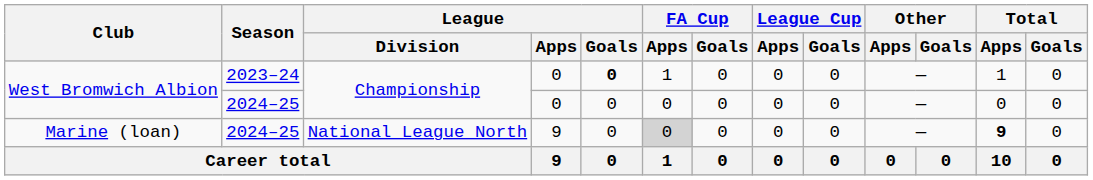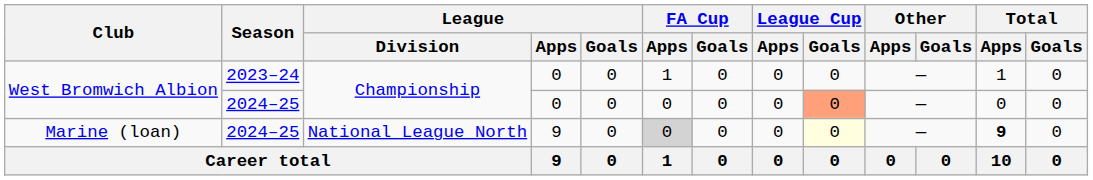(612, 76) bold -> (612, 76) normal
(835, 104) no background -> (835, 104) lightsalmon background
(835, 132) no background -> (835, 132) lightyellow background
